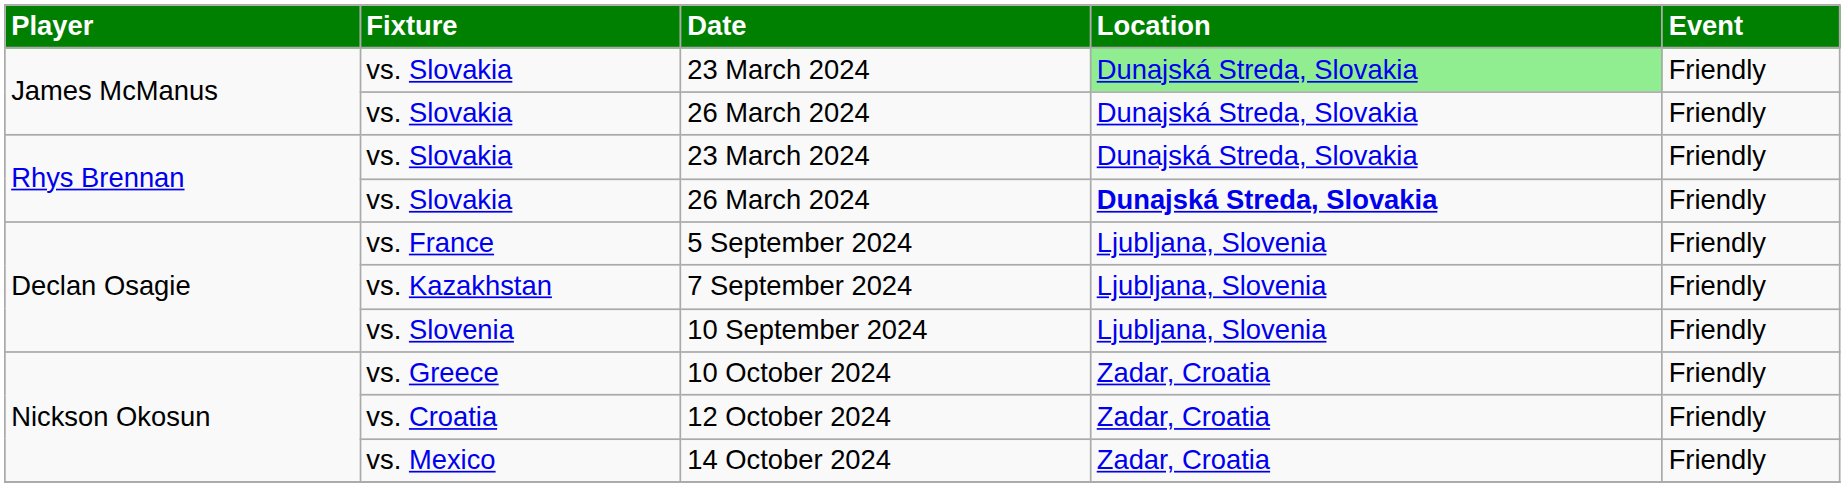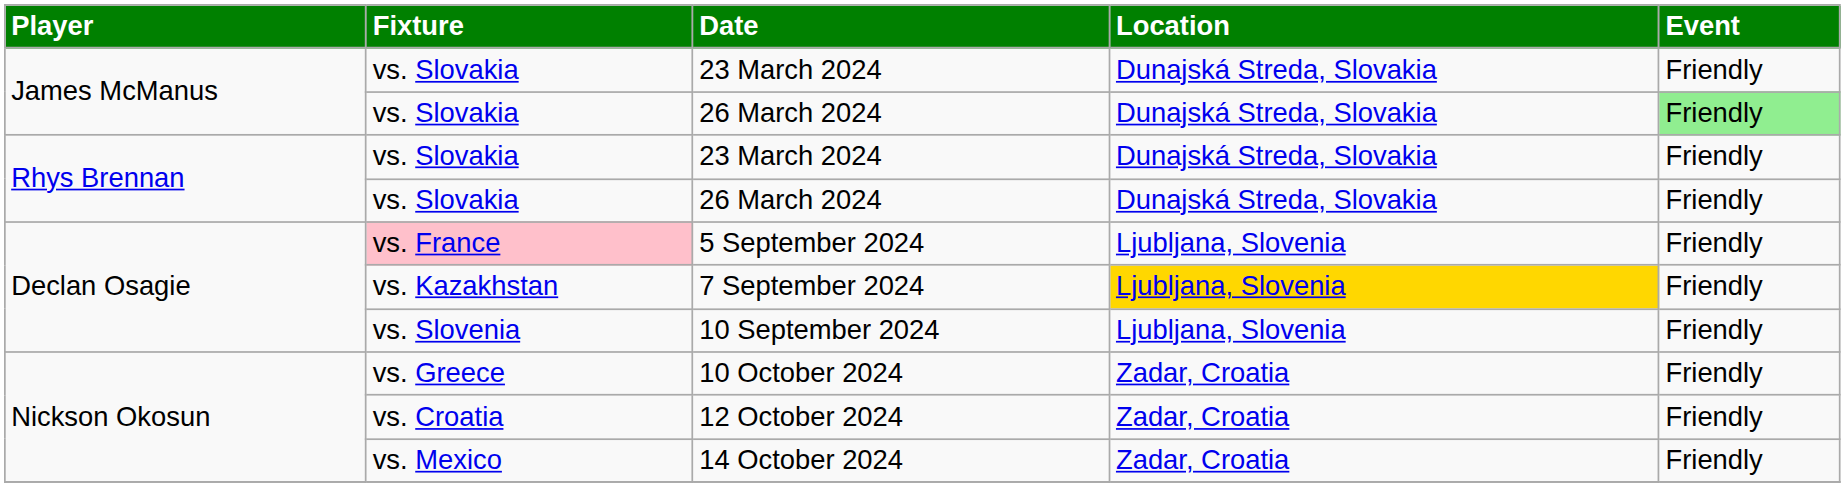(1257, 69) lightgreen background -> (1276, 69) no background
(1717, 112) no background -> (1714, 112) lightgreen background
(1267, 199) bold -> (1276, 199) normal
(430, 243) no background -> (437, 243) pink background
(1212, 286) no background -> (1231, 286) gold background
